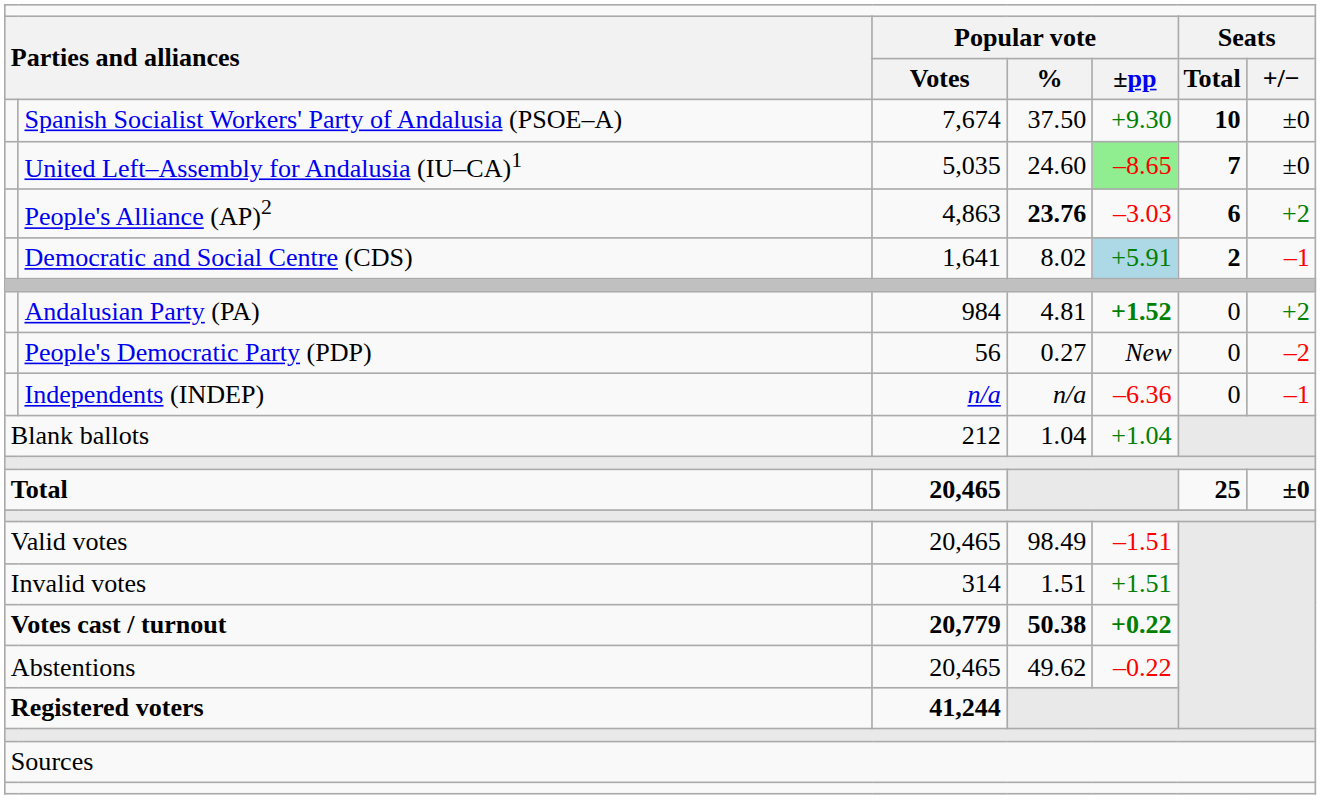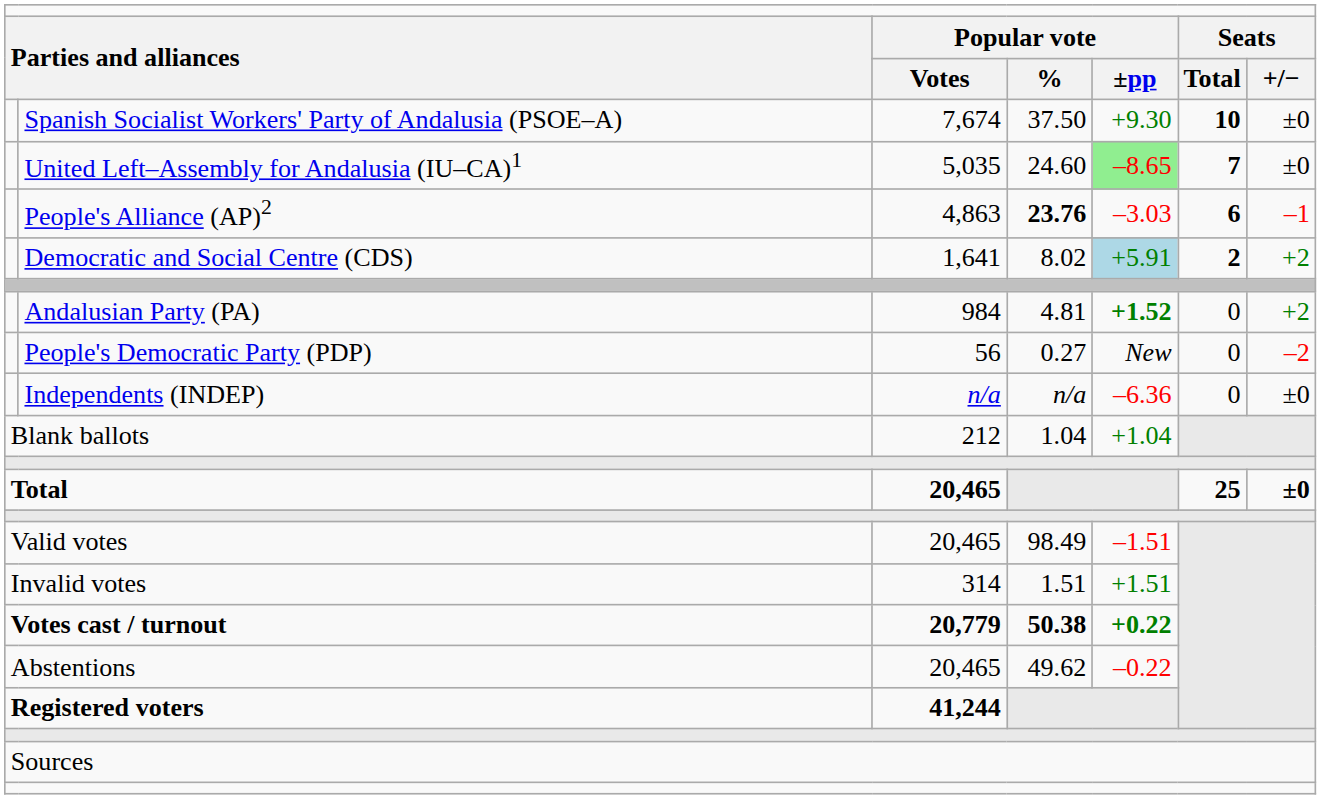(1296, 213) +2 -> (1297, 213) –1
(1297, 258) –1 -> (1296, 258) +2
(1297, 394) –1 -> (1296, 394) ±0
